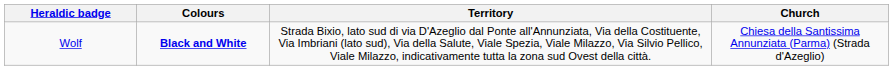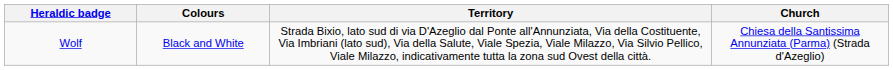(203, 43) bold -> (203, 43) normal
